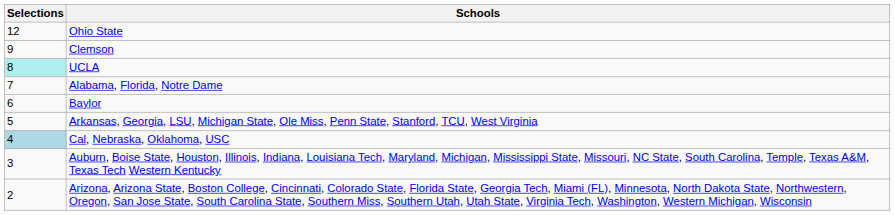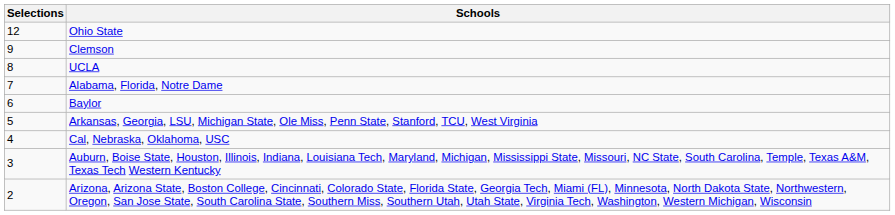(10, 67) paleturquoise background -> (10, 67) no background
(10, 139) lightblue background -> (10, 139) no background
